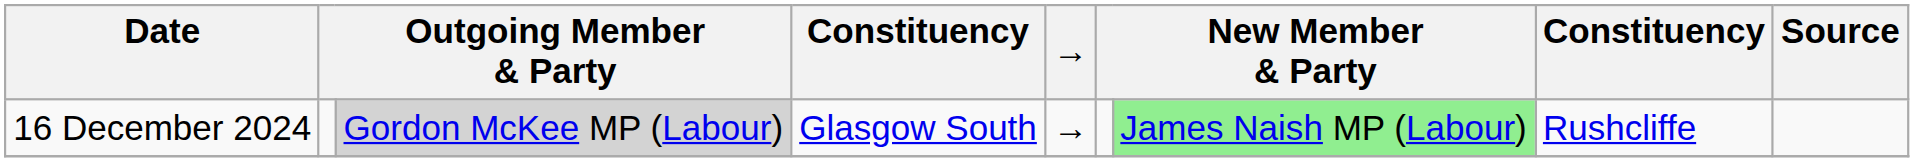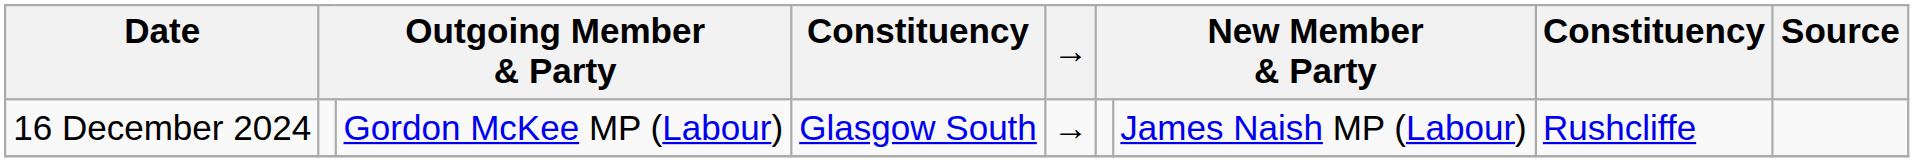(563, 127) lightgrey background -> (563, 127) no background
(1324, 127) lightgreen background -> (1324, 127) no background
